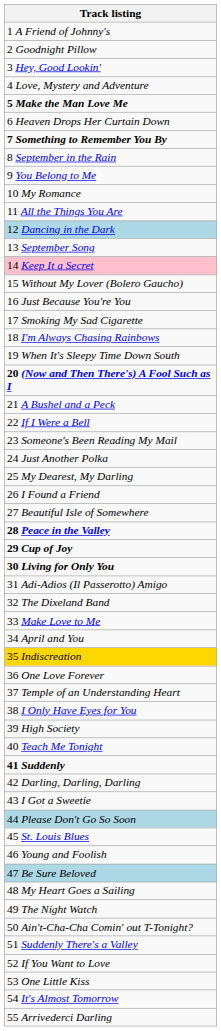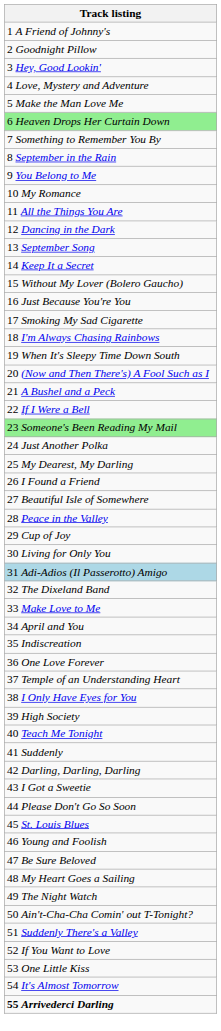(67, 103) bold -> (65, 103) normal
(88, 121) no background -> (88, 121) lightgreen background
(87, 139) bold -> (84, 139) normal
(61, 229) lightblue background -> (61, 229) no background
(50, 265) pink background -> (50, 265) no background
(109, 380) bold -> (108, 373) normal
(92, 440) no background -> (92, 427) lightgreen background
(58, 530) bold -> (57, 517) normal
(40, 548) bold -> (39, 535) normal
(61, 566) bold -> (59, 553) normal
(87, 584) no background -> (87, 572) lightblue background
(44, 656) gold background -> (44, 644) no background
(36, 764) bold -> (35, 752) normal
(71, 819) lightblue background -> (71, 806) no background
(51, 873) lightblue background -> (51, 860) no background
(59, 1017) normal -> (60, 1004) bold
